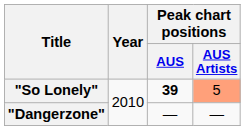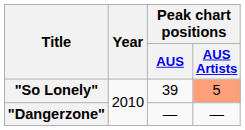(170, 90) bold -> (170, 90) normal
